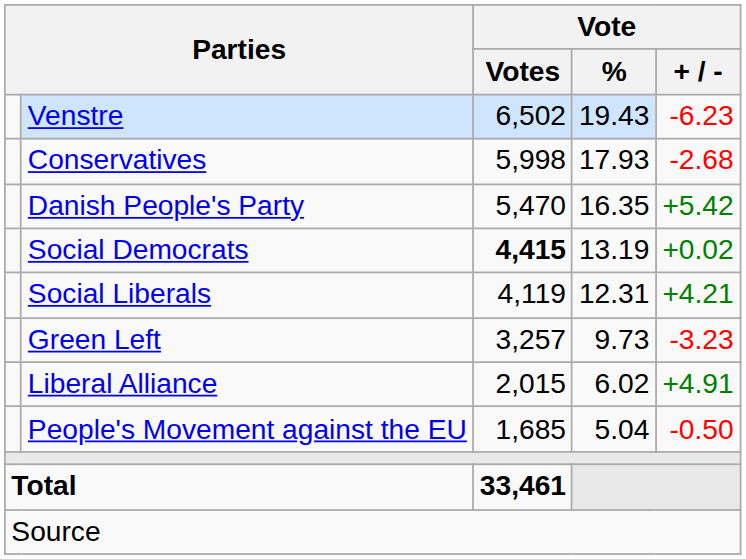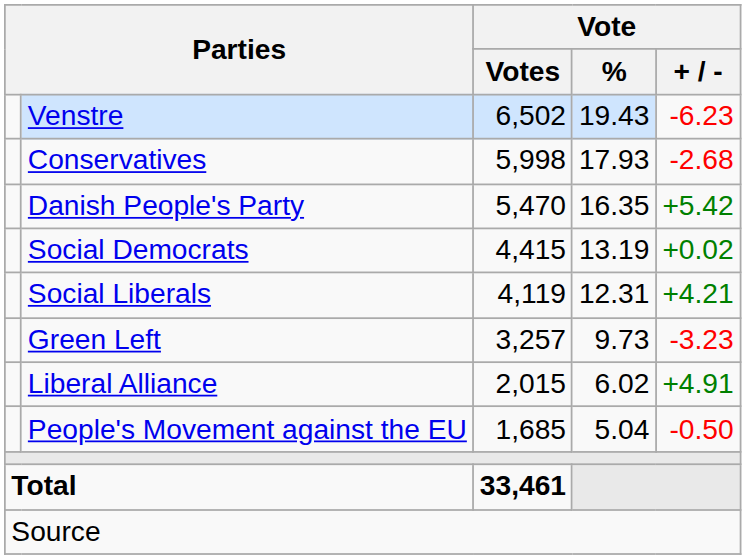(531, 250) bold -> (531, 250) normal
